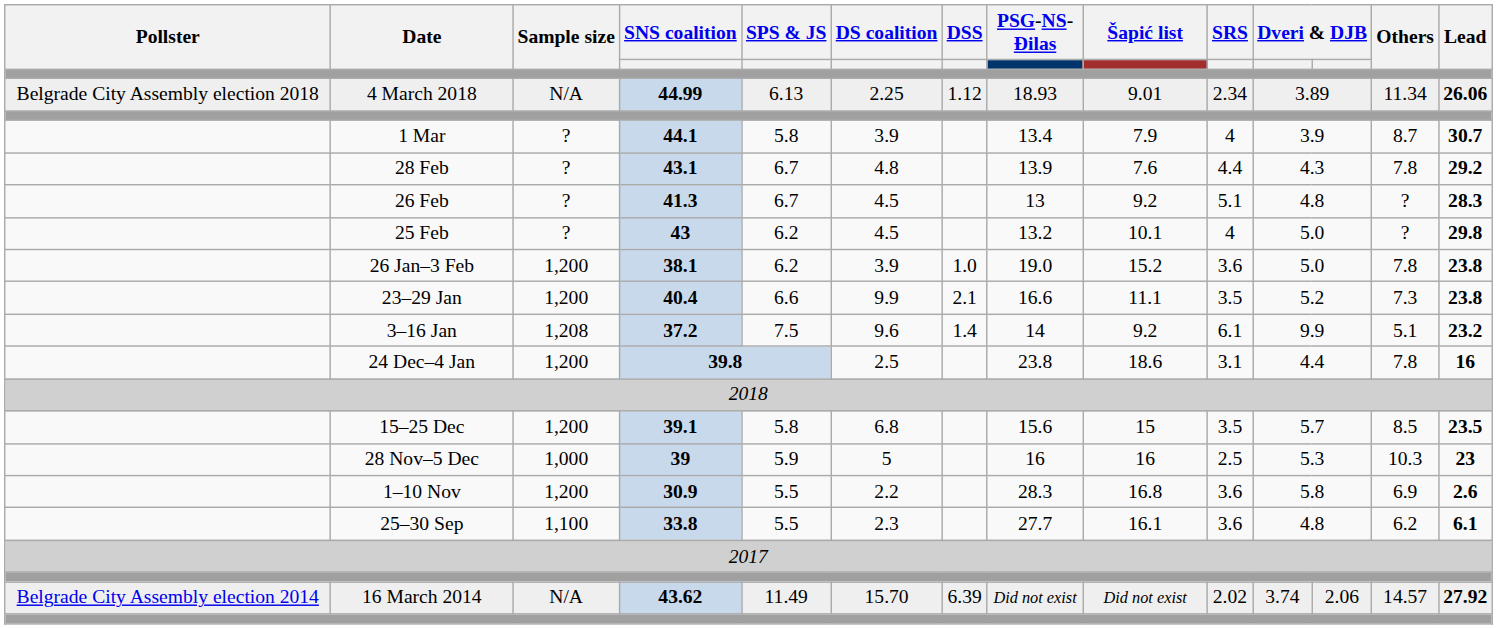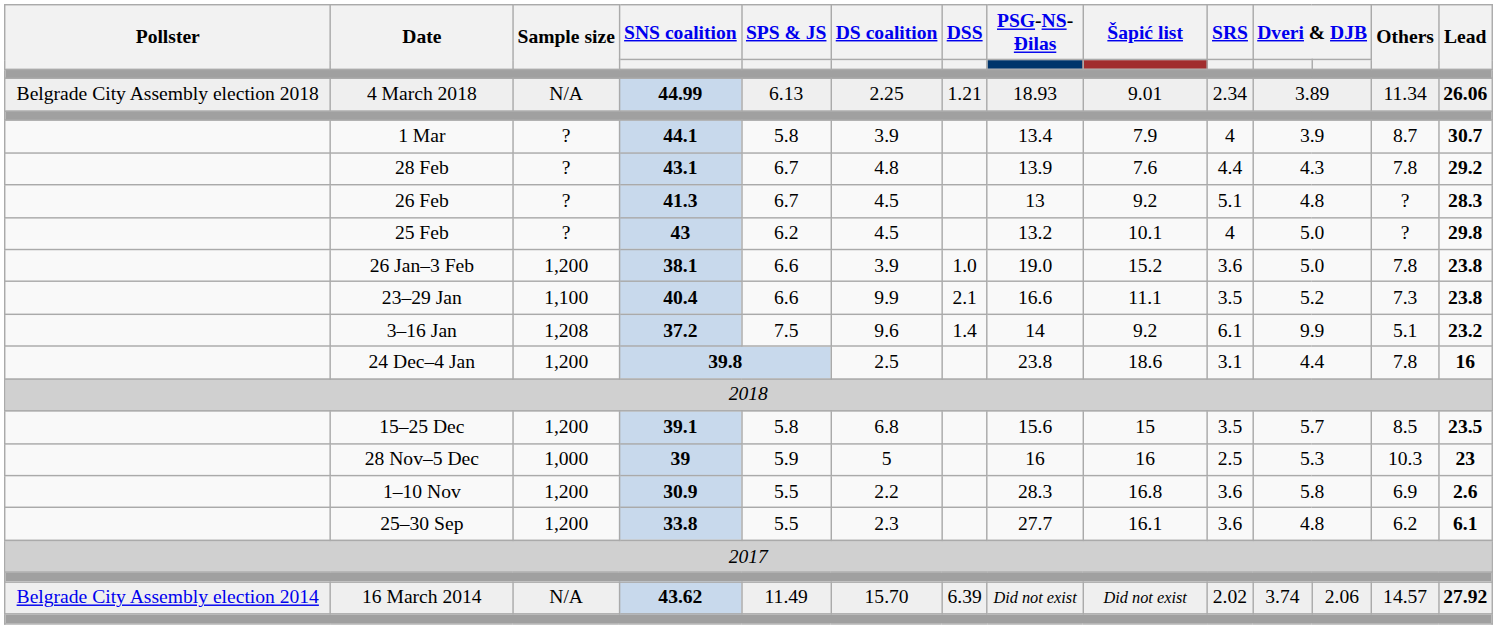(965, 94) 1.12 -> (965, 94) 1.21
(786, 264) 6.2 -> (786, 264) 6.6
(566, 297) 1,200 -> (566, 297) 1,100
(566, 523) 1,100 -> (566, 523) 1,200
